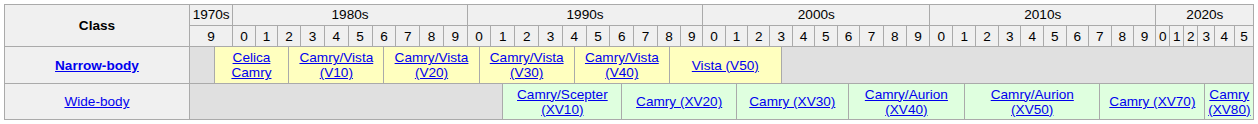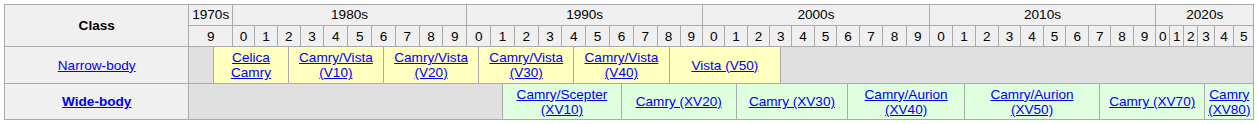(97, 65) bold -> (97, 65) normal
(97, 102) normal -> (97, 102) bold
